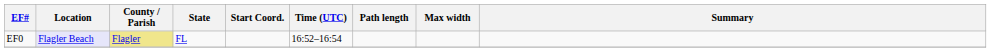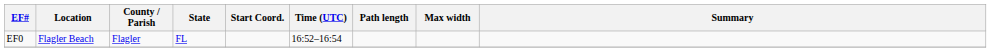(66, 39) lavender background -> (66, 39) no background
(126, 39) khaki background -> (126, 39) no background
